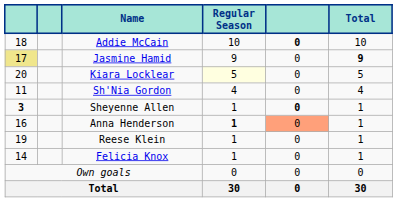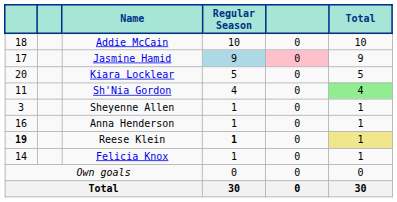(297, 42) bold -> (297, 42) normal
(21, 58) khaki background -> (21, 58) no background
(234, 58) no background -> (234, 58) lightblue background
(297, 58) no background -> (297, 58) pink background
(361, 58) bold -> (361, 58) normal
(234, 75) lightyellow background -> (234, 75) no background
(361, 91) no background -> (361, 91) lightgreen background
(21, 107) bold -> (21, 107) normal
(297, 107) bold -> (297, 107) normal
(234, 124) bold -> (234, 124) normal
(297, 124) lightsalmon background -> (297, 124) no background
(21, 140) normal -> (21, 140) bold
(234, 140) normal -> (234, 140) bold
(361, 140) no background -> (361, 140) khaki background
